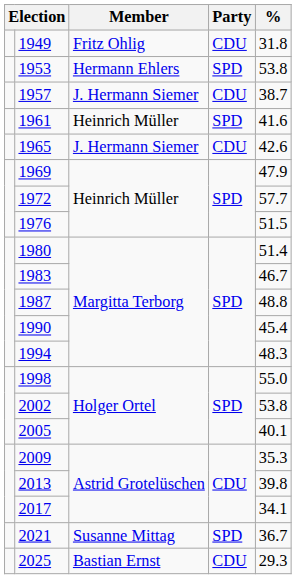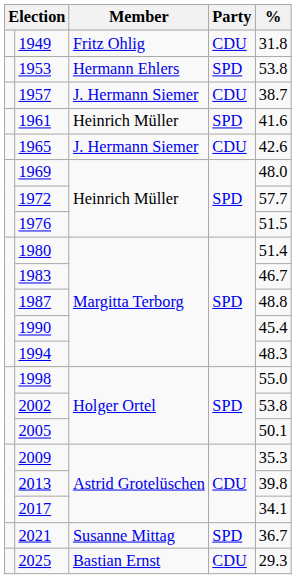(273, 172) 47.9 -> (273, 172) 48.0
(273, 431) 40.1 -> (273, 431) 50.1
